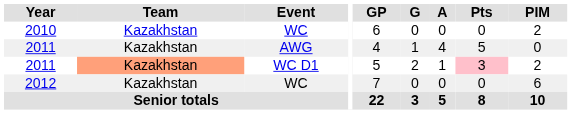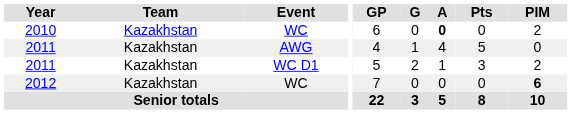(442, 30) normal -> (442, 30) bold
(161, 65) lightsalmon background -> (161, 65) no background
(482, 65) pink background -> (482, 65) no background
(538, 83) normal -> (538, 83) bold
